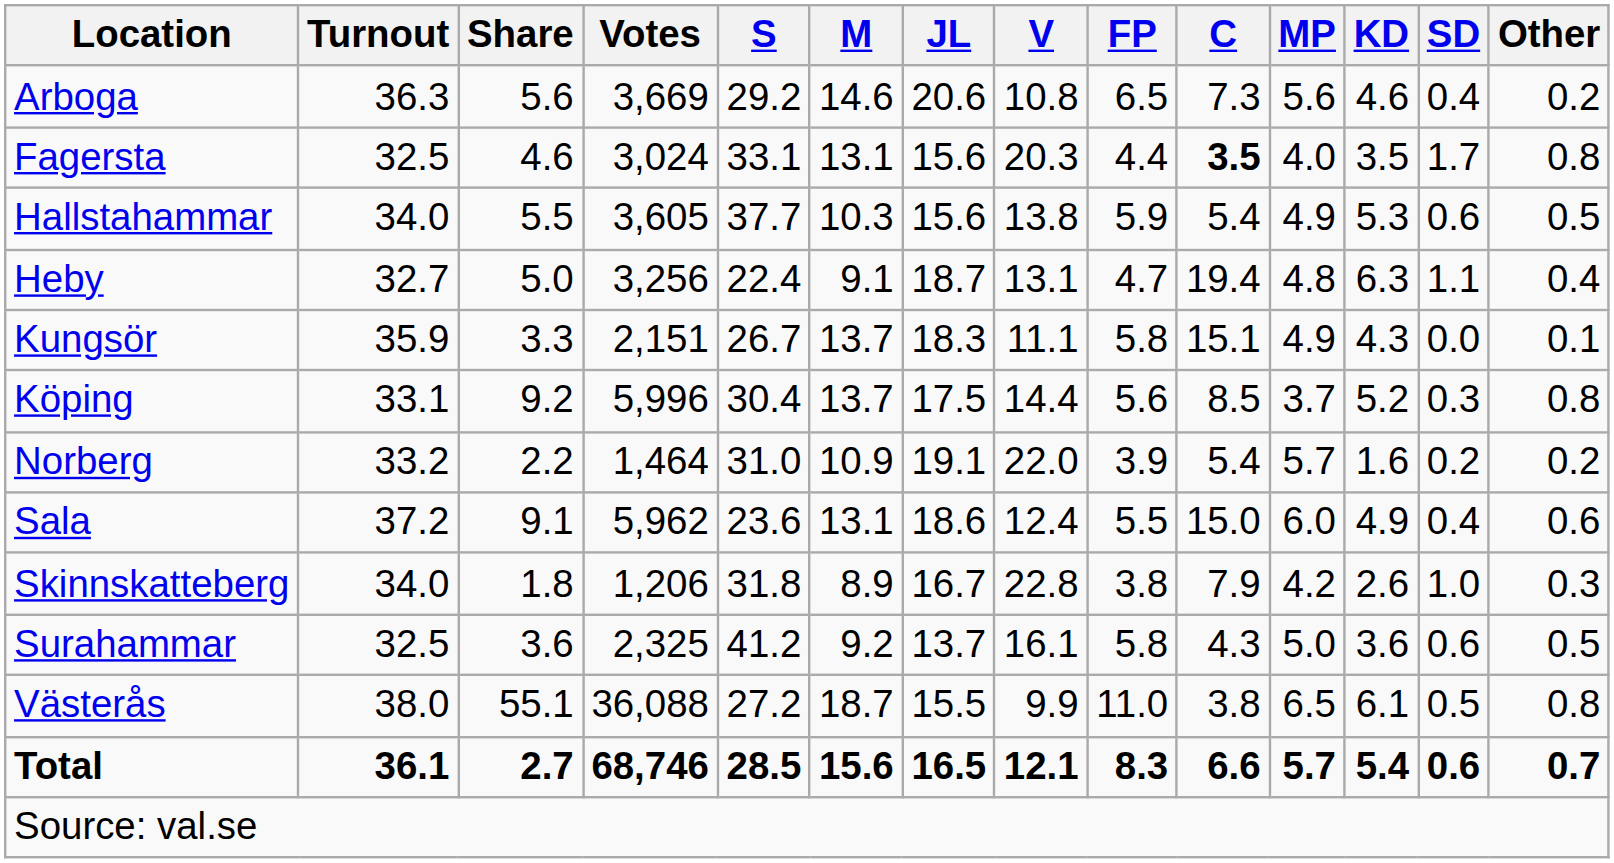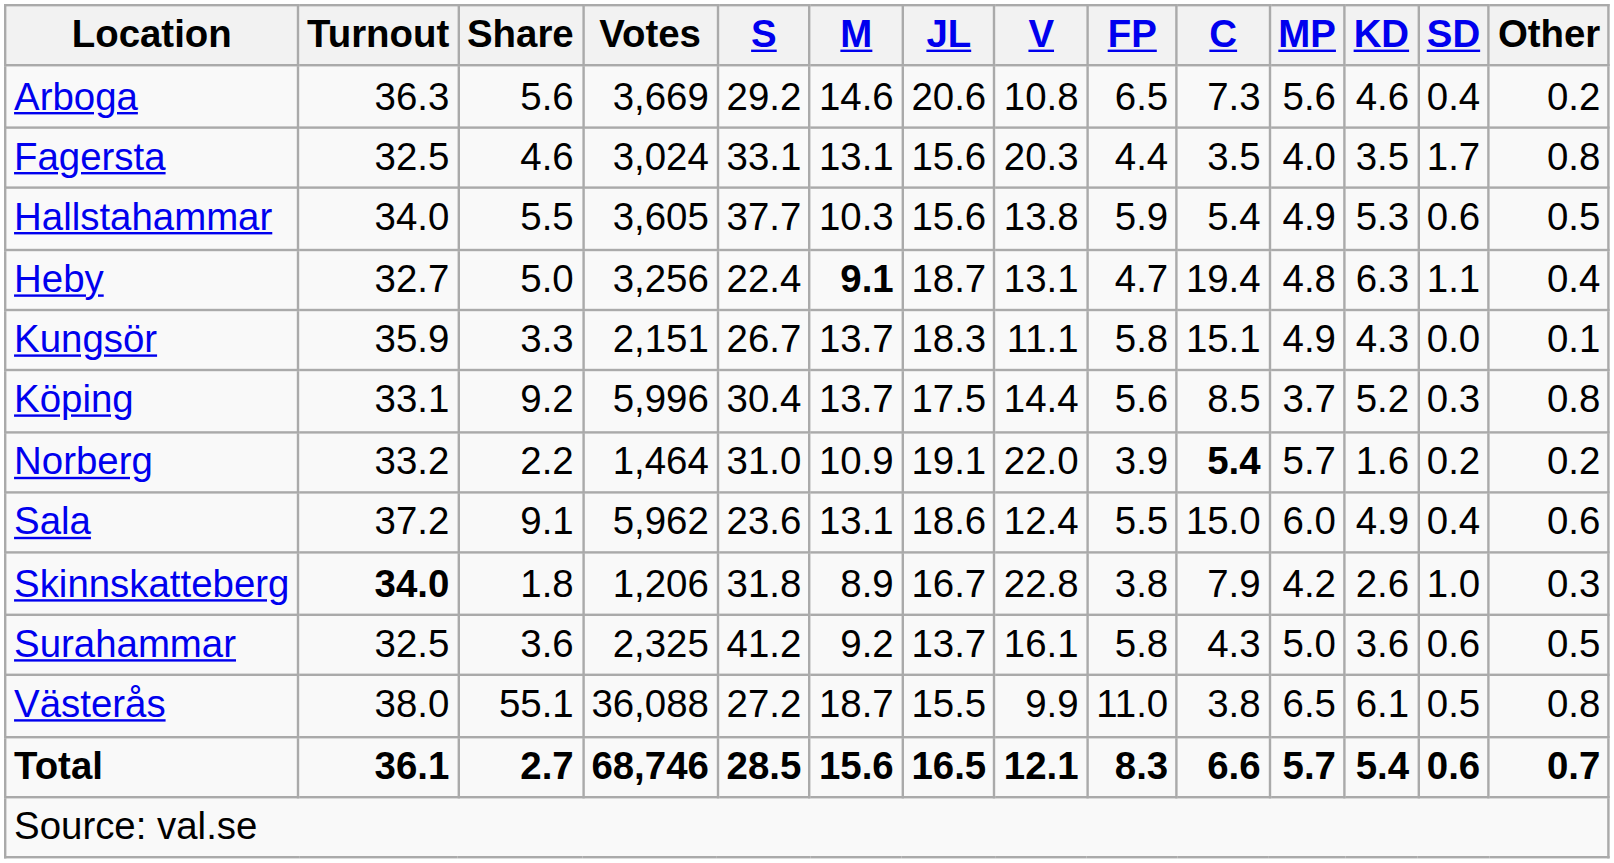(1234, 156) bold -> (1234, 156) normal
(867, 278) normal -> (867, 278) bold
(1234, 461) normal -> (1234, 461) bold
(412, 583) normal -> (412, 583) bold
